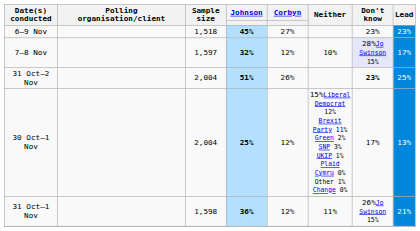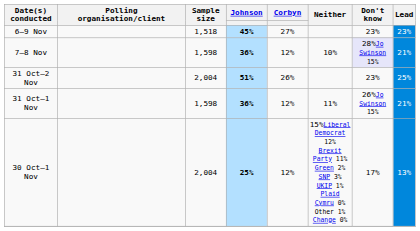(206, 53) 1,597 -> (206, 53) 1,598
(247, 53) 32% -> (247, 53) 36%
(404, 53) 17% -> (404, 53) 21%
(373, 78) bold -> (373, 78) normal
rows swapped: (31, 212) <-> (31, 143)
